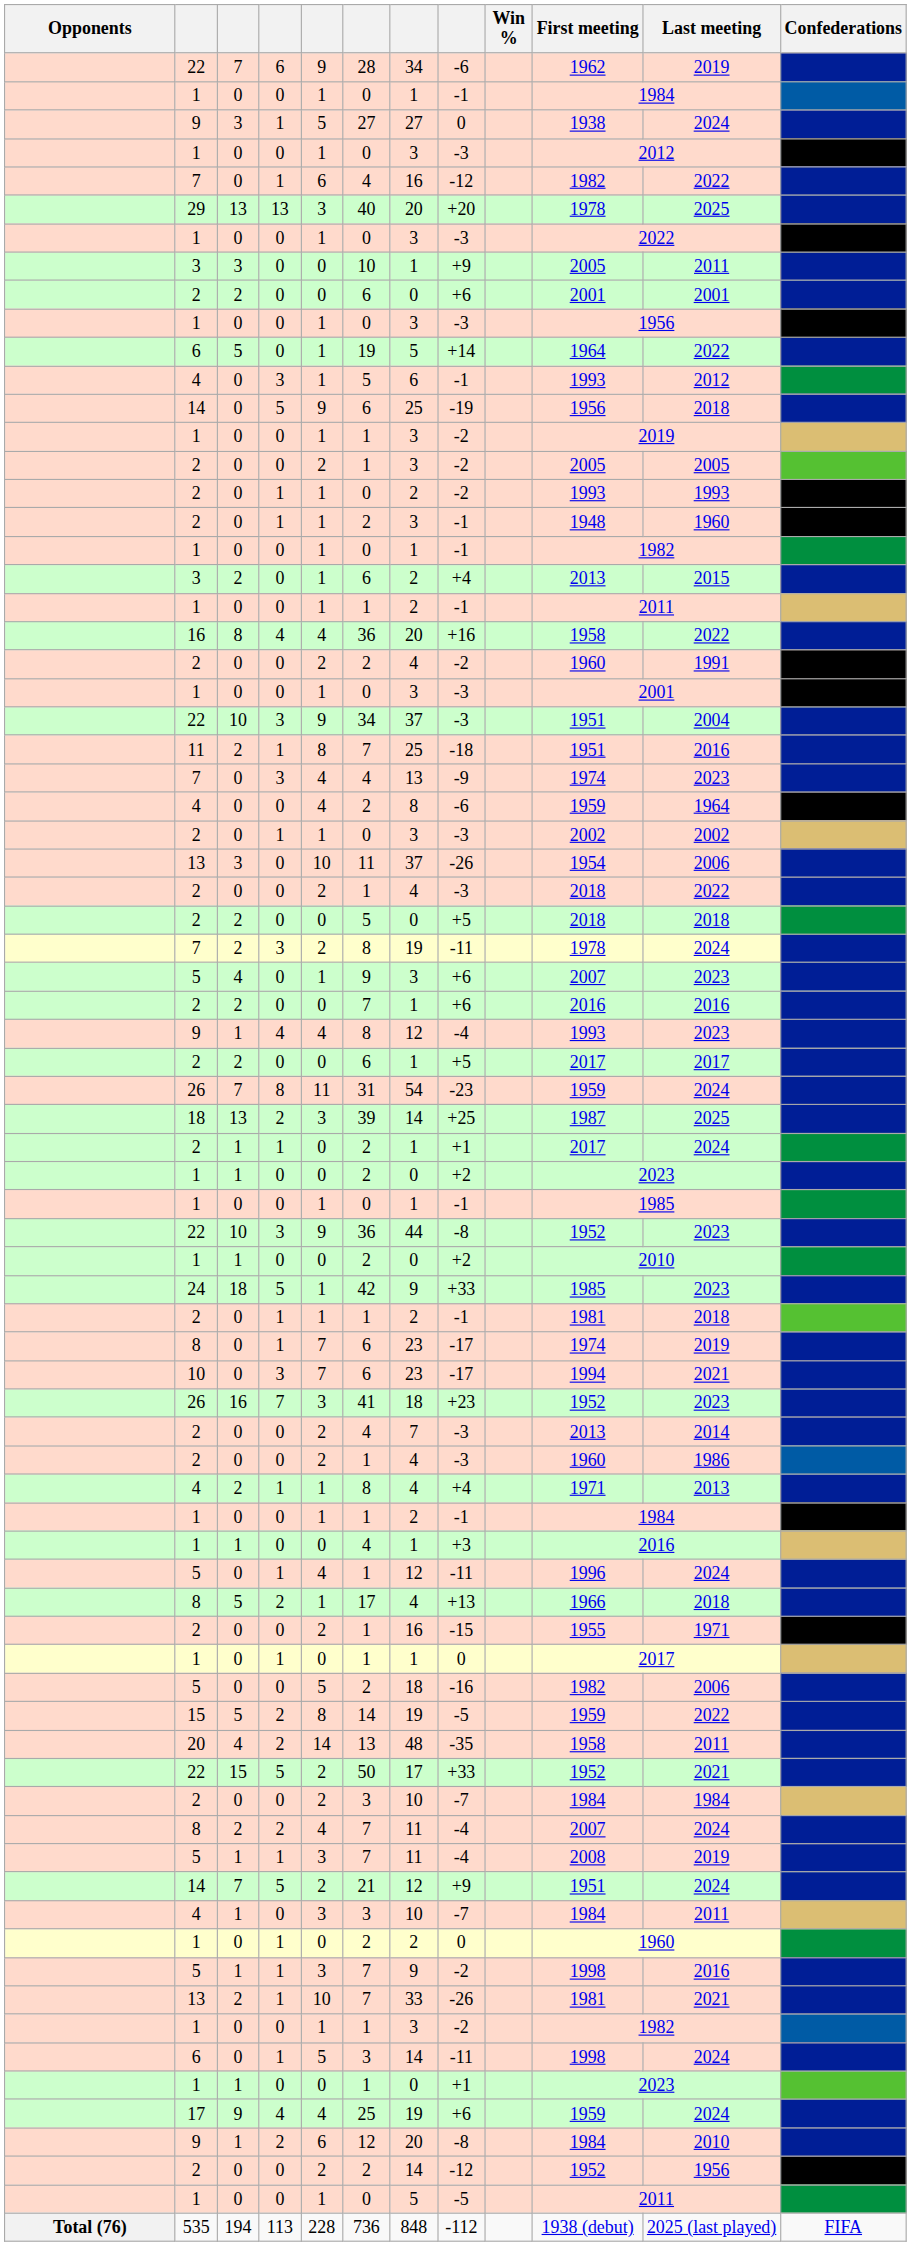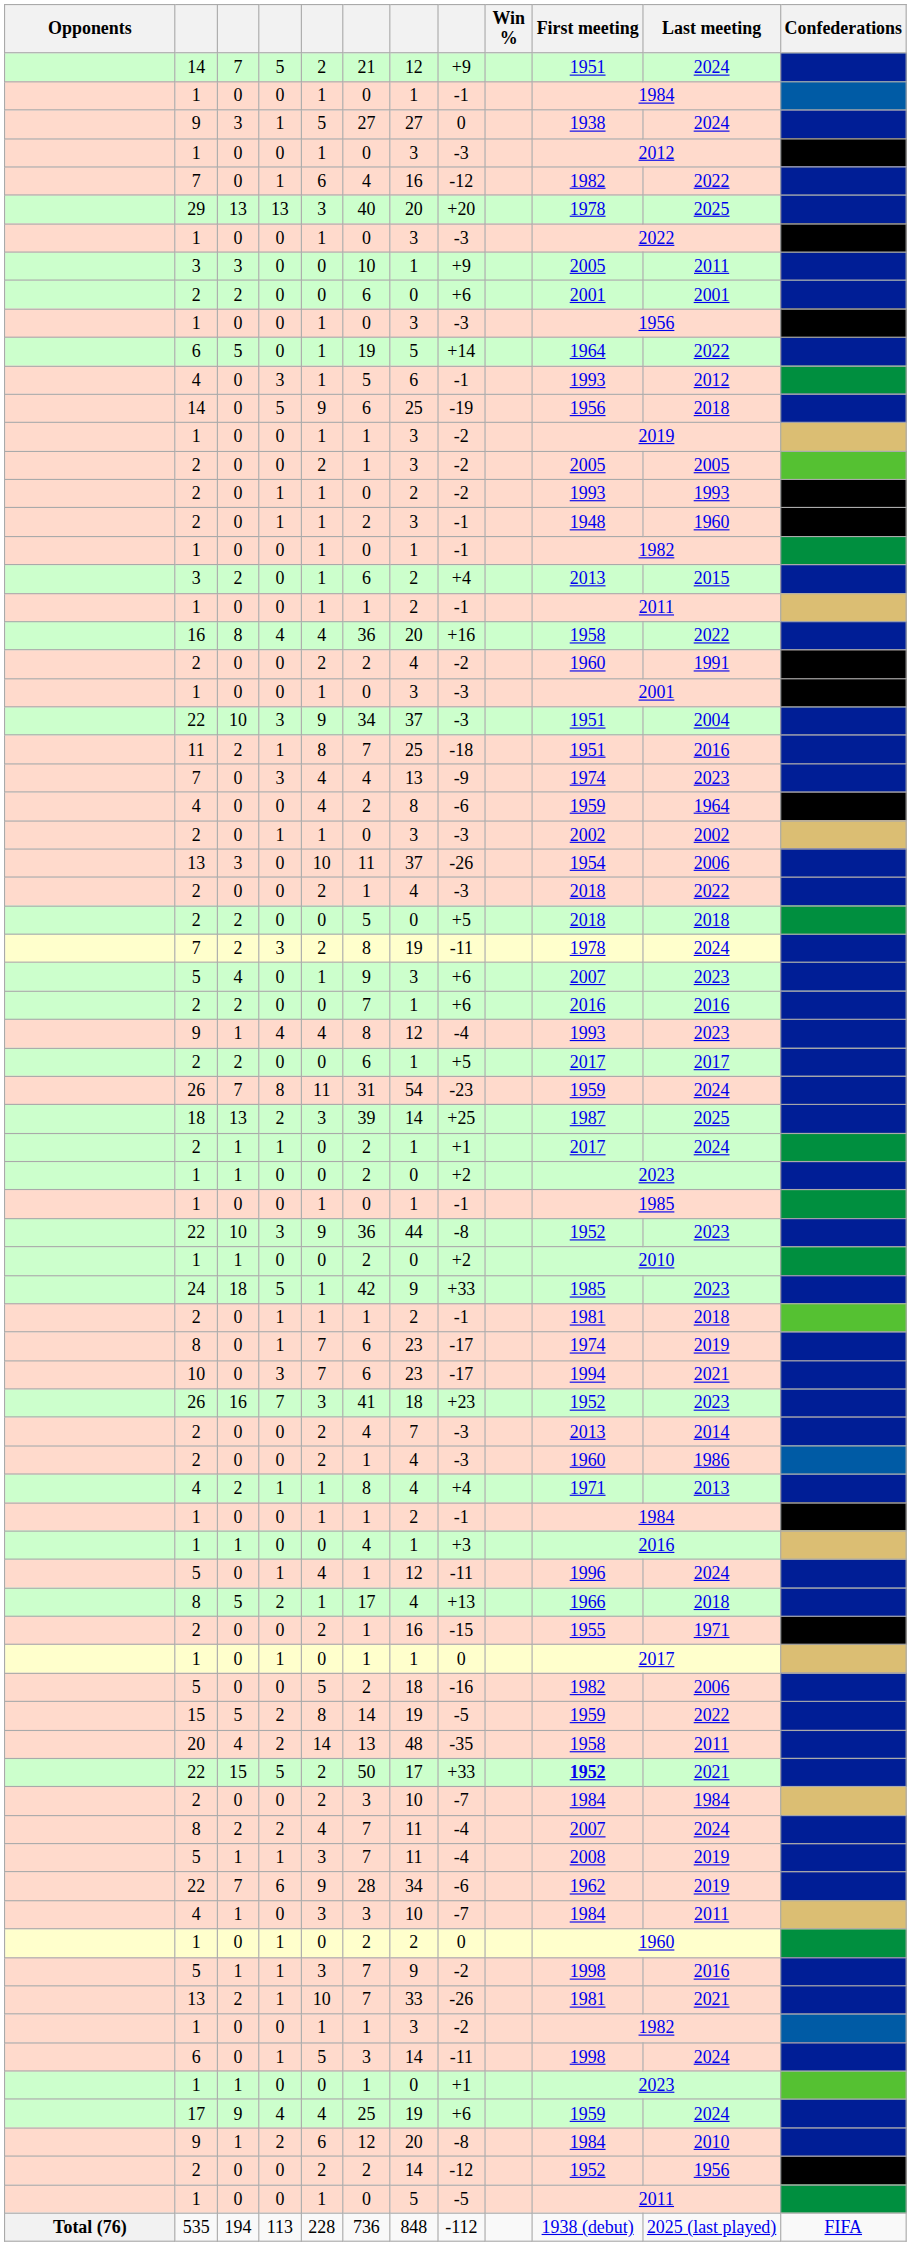rows swapped: (196, 1886) <-> (196, 67)
(588, 1772) normal -> (588, 1772) bold
